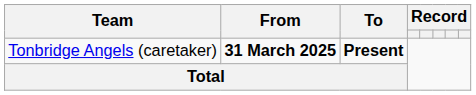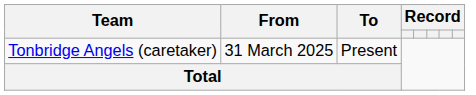(280, 50) bold -> (279, 50) normal
(374, 50) bold -> (369, 50) normal
